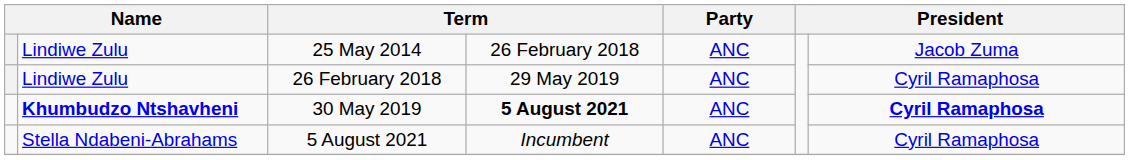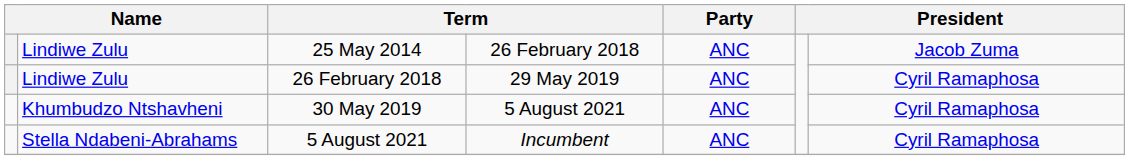(130, 109) bold -> (122, 109) normal
(565, 109) bold -> (565, 109) normal
(967, 109) bold -> (967, 109) normal
